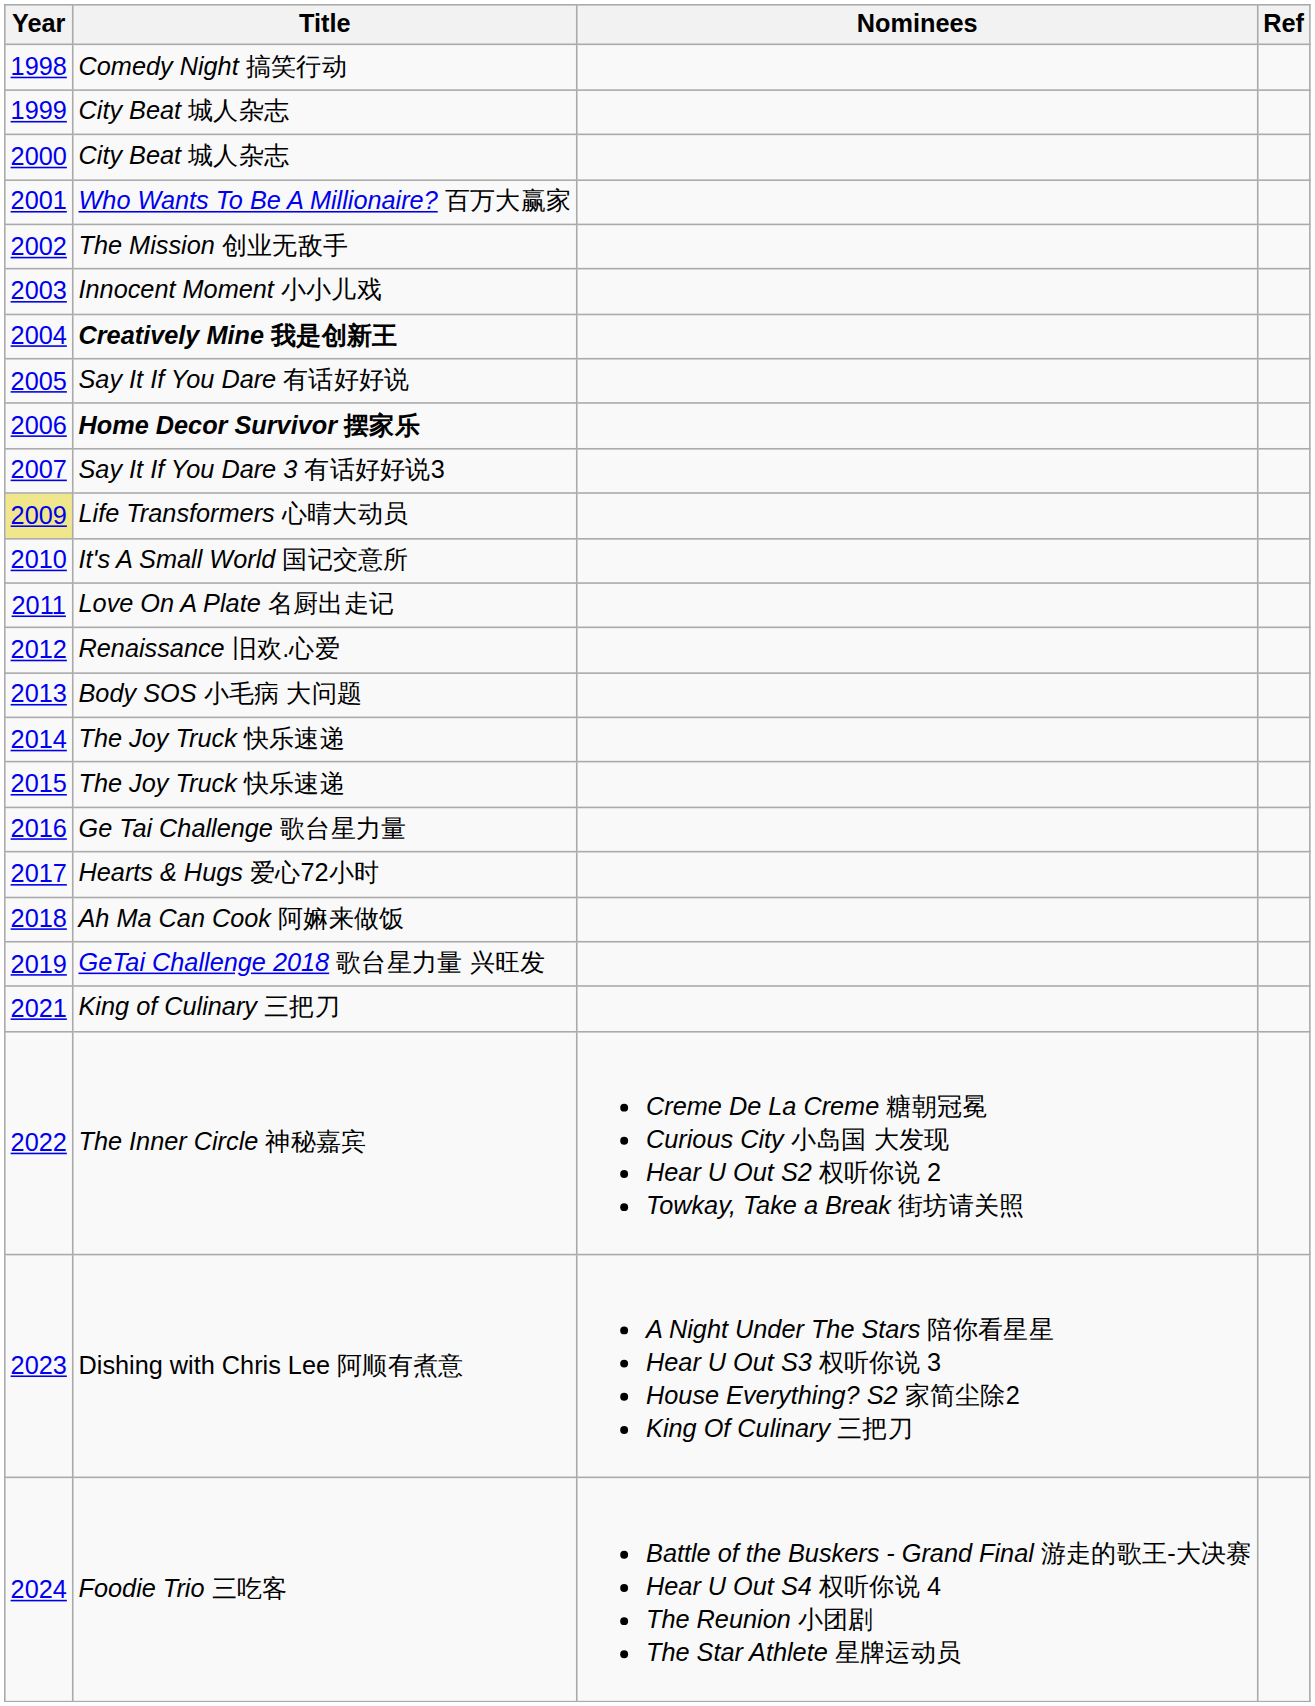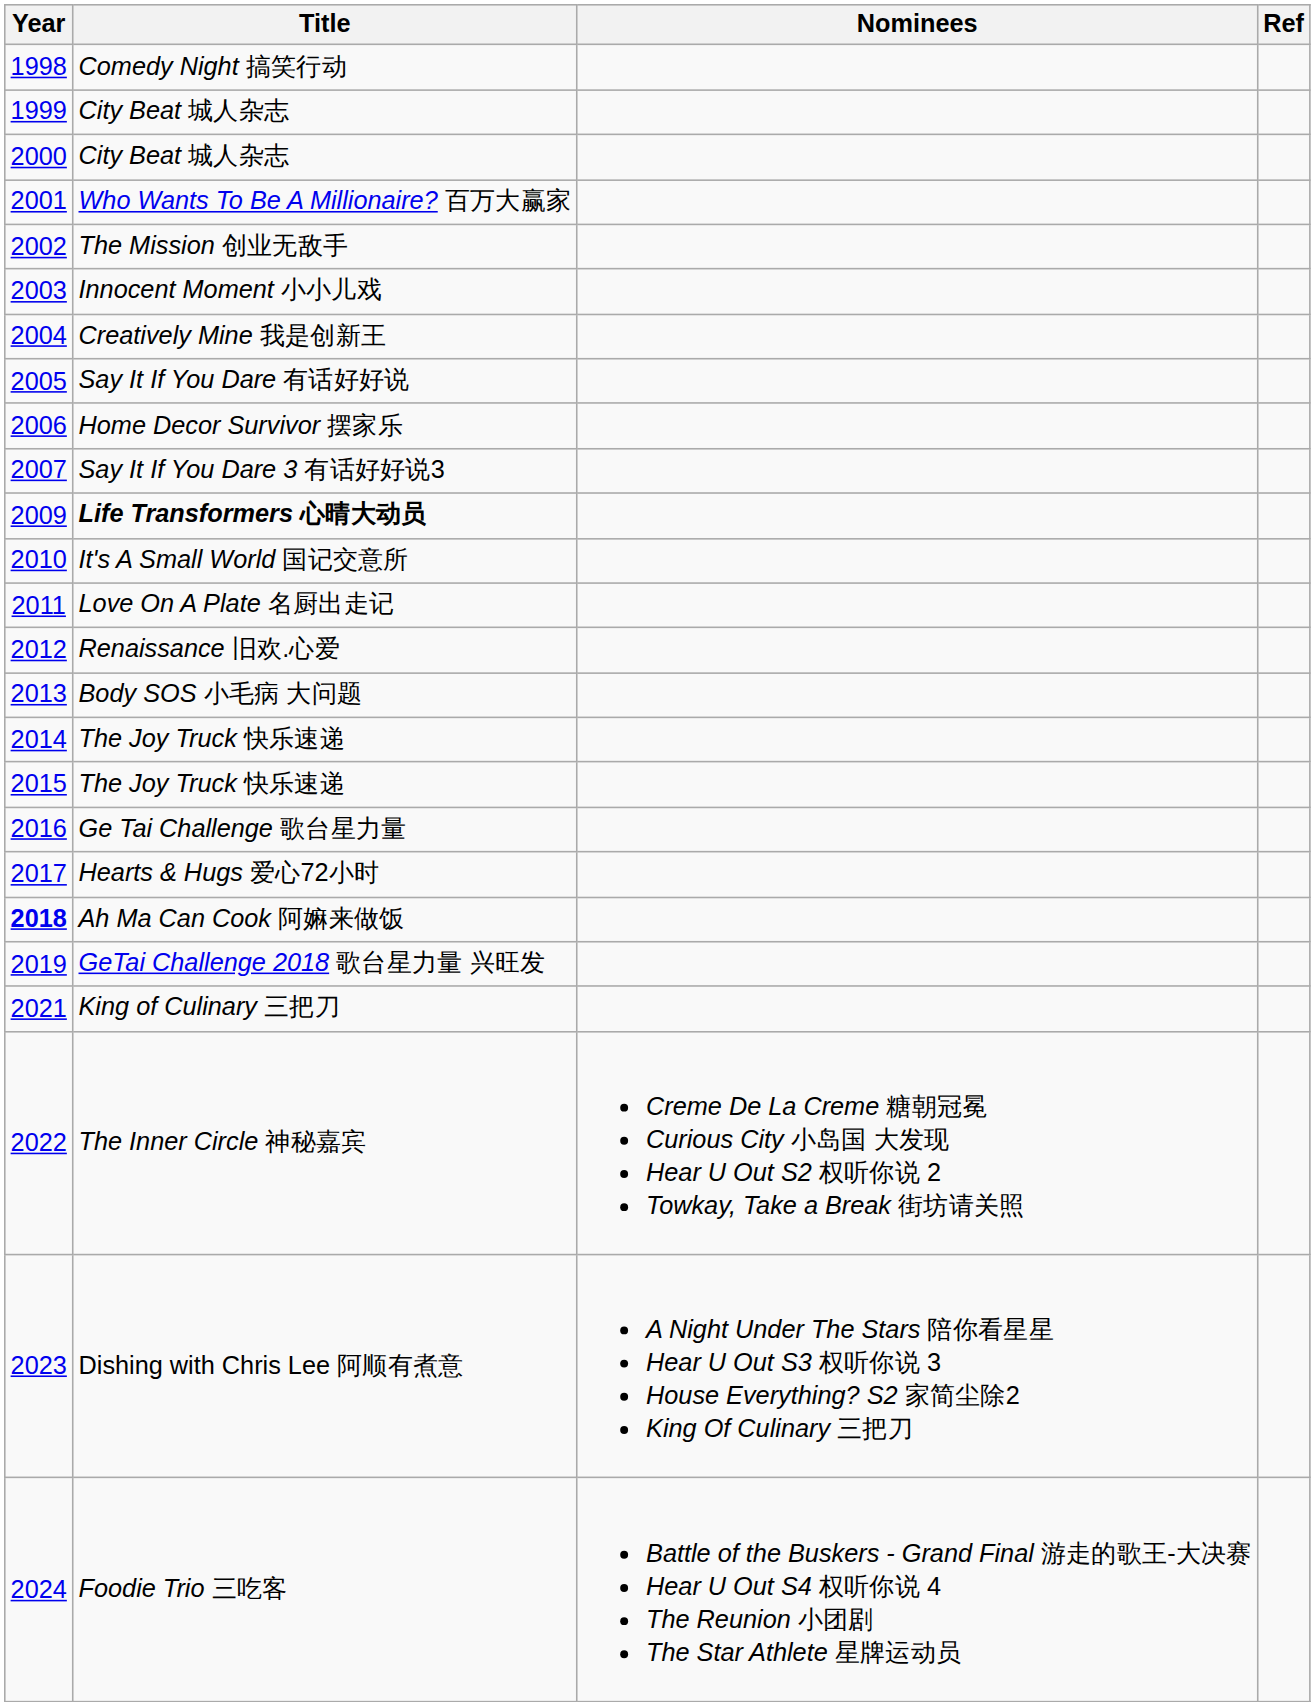(238, 335) bold -> (232, 335) normal
(249, 424) bold -> (241, 424) normal
(39, 515) khaki background -> (39, 515) no background
(243, 514) normal -> (252, 514) bold
(39, 918) normal -> (39, 918) bold
